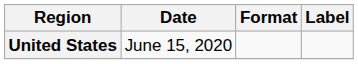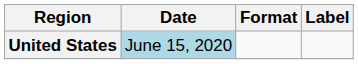(178, 44) no background -> (178, 44) lightblue background
